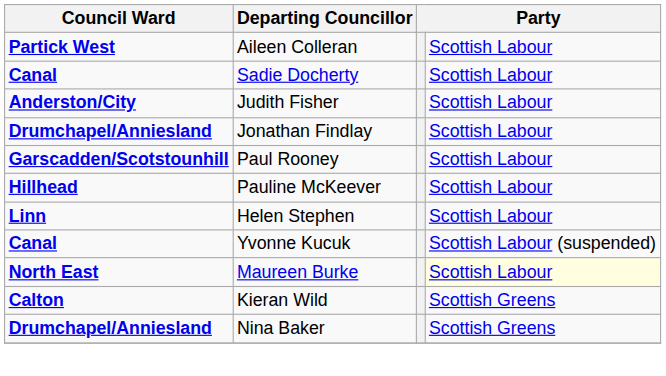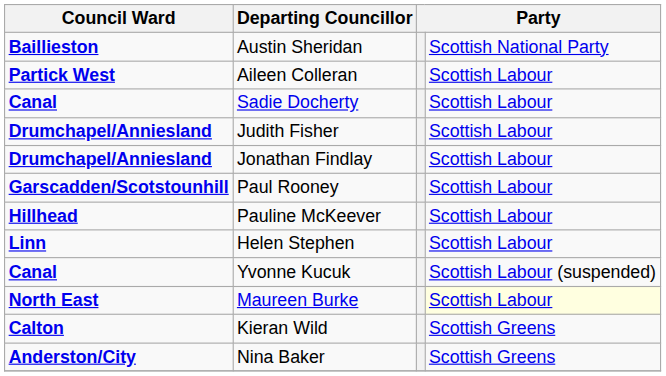+ row: (300, 46)
(72, 103) Anderston/City -> (110, 131) Drumchapel/Anniesland
(110, 328) Drumchapel/Anniesland -> (72, 356) Anderston/City
